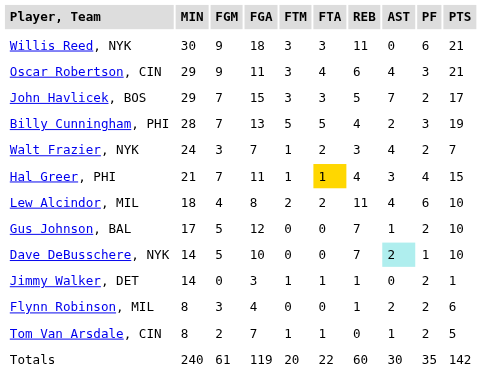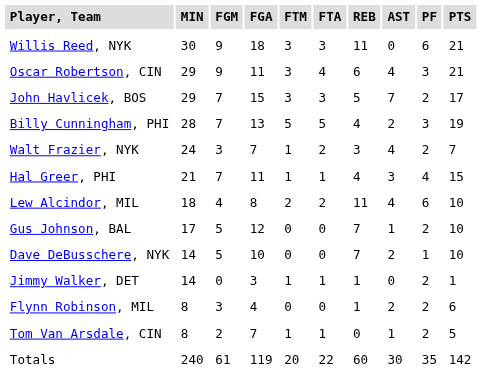(322, 176) gold background -> (322, 176) no background
(391, 255) paleturquoise background -> (391, 255) no background
